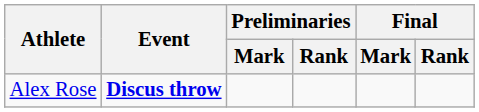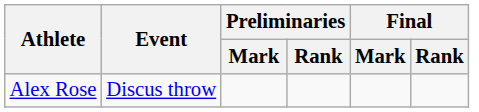(164, 90) bold -> (161, 90) normal
